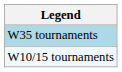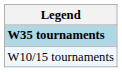(53, 35) normal -> (56, 35) bold
